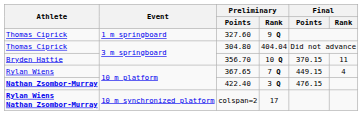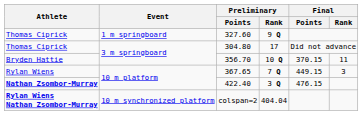(274, 47) 404.04 -> (274, 47) 17
(344, 71) 4 -> (344, 71) 3
(274, 100) 17 -> (274, 100) 404.04
